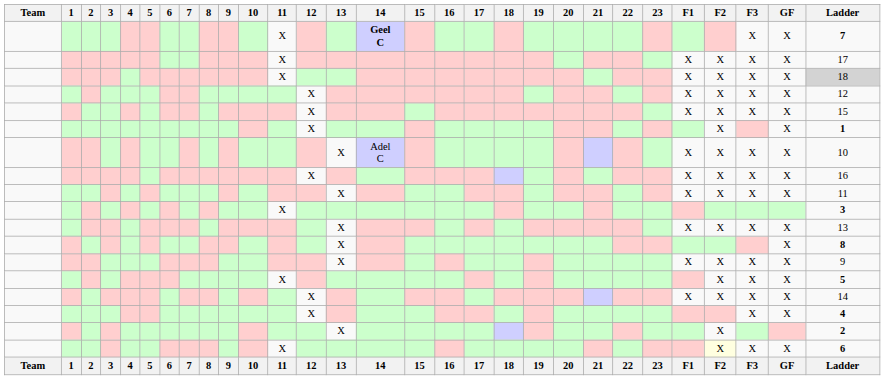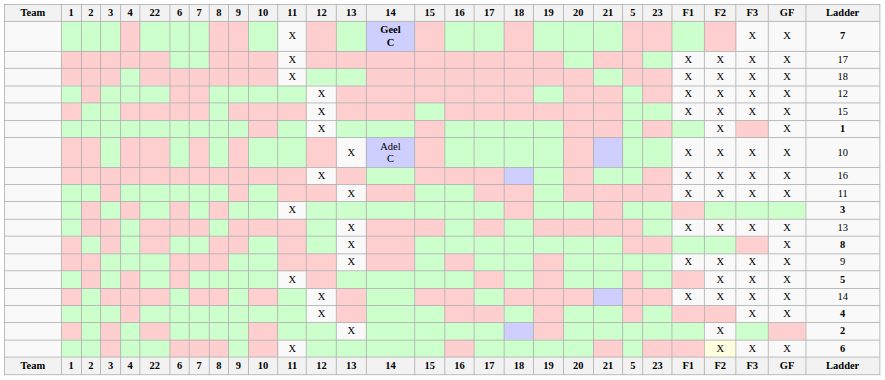columns swapped: (150, 12) <-> (628, 12)
(843, 76) lightgrey background -> (843, 76) no background
